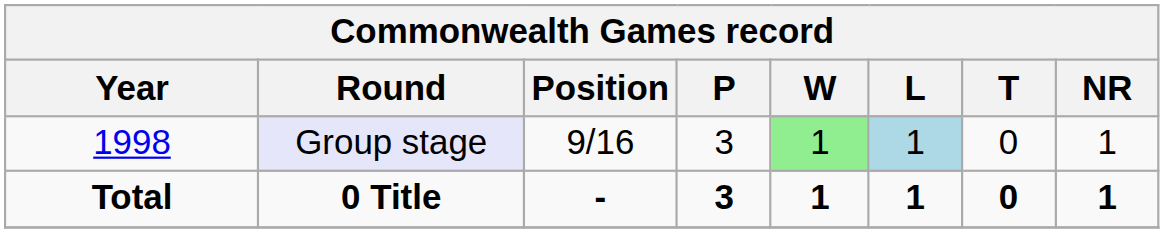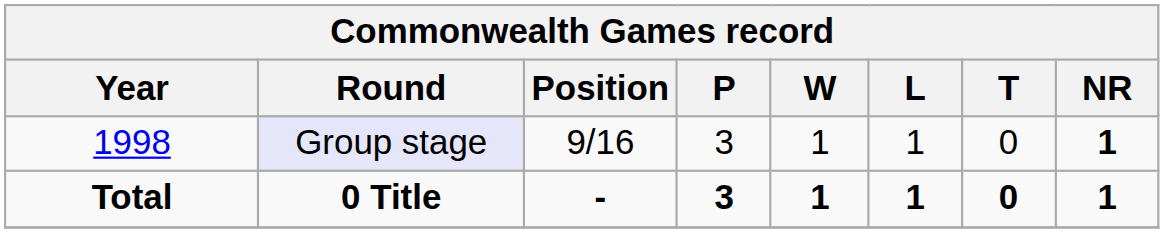(820, 142) lightgreen background -> (820, 142) no background
(915, 142) lightblue background -> (915, 142) no background
(1107, 142) normal -> (1107, 142) bold
